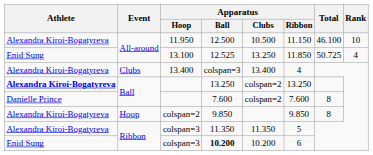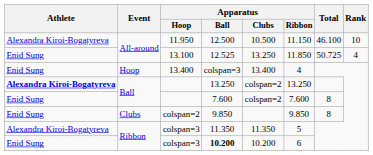(58, 70) Alexandra Kiroi-Bogatyreva -> (25, 70) Enid Sung
(130, 70) Clubs -> (129, 70) Hoop
(34, 99) Danielle Prince -> (25, 99) Enid Sung
(58, 114) Alexandra Kiroi-Bogatyreva -> (25, 114) Enid Sung
(129, 114) Hoop -> (130, 114) Clubs
